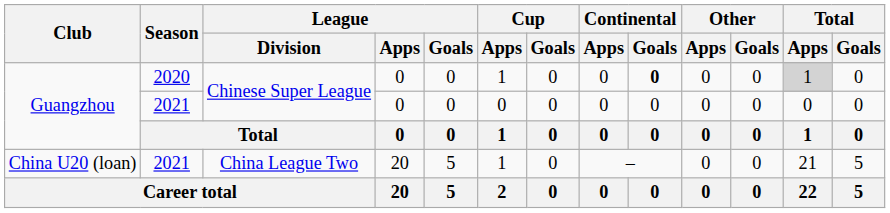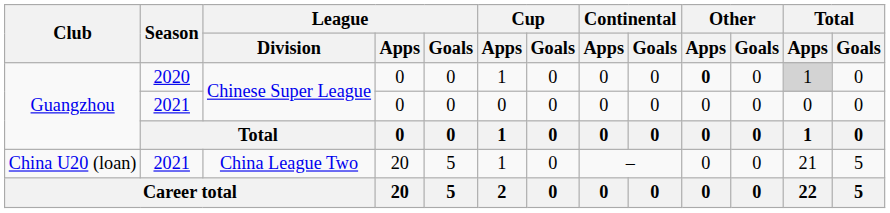(655, 76) bold -> (655, 76) normal
(706, 76) normal -> (706, 76) bold
